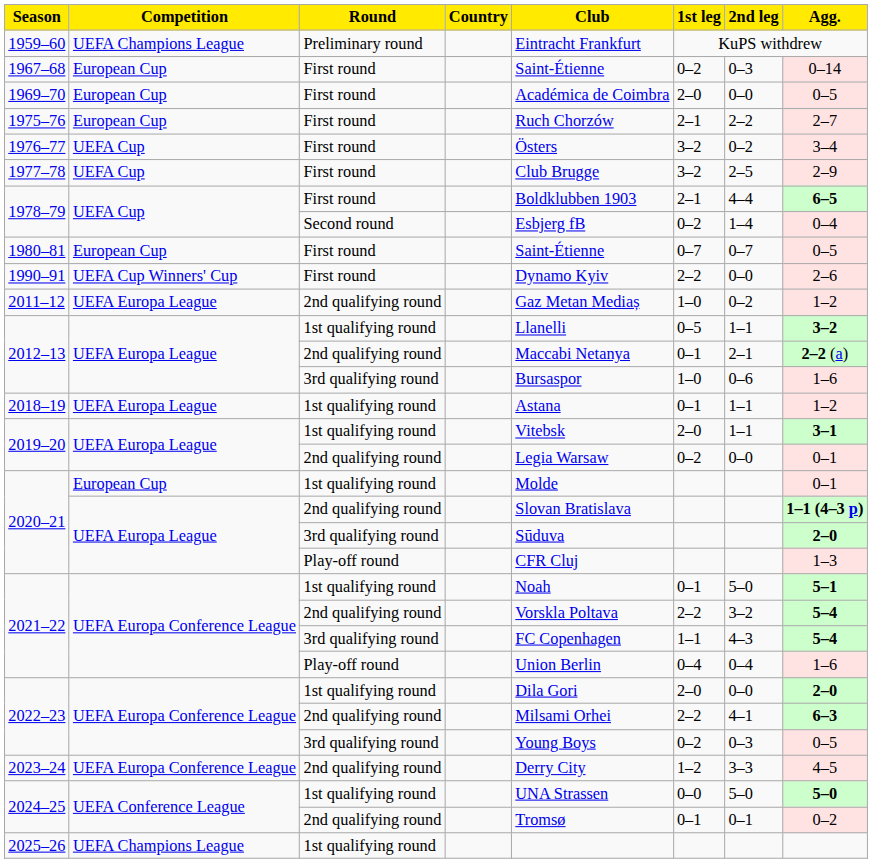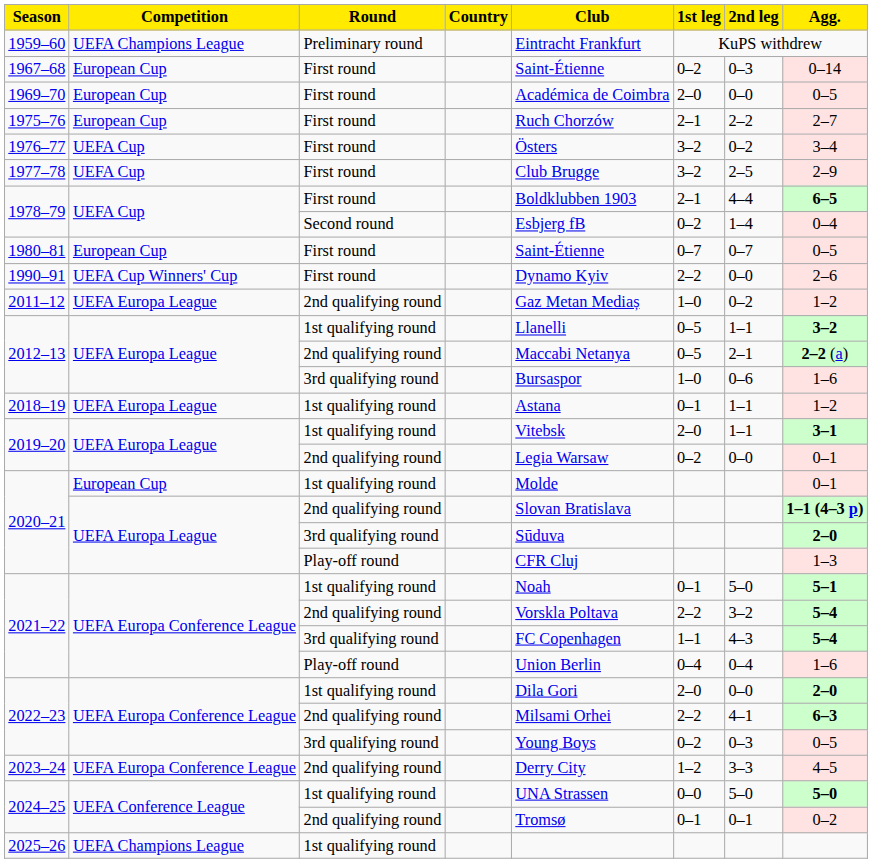(689, 353) 0–1 -> (689, 353) 0–5
